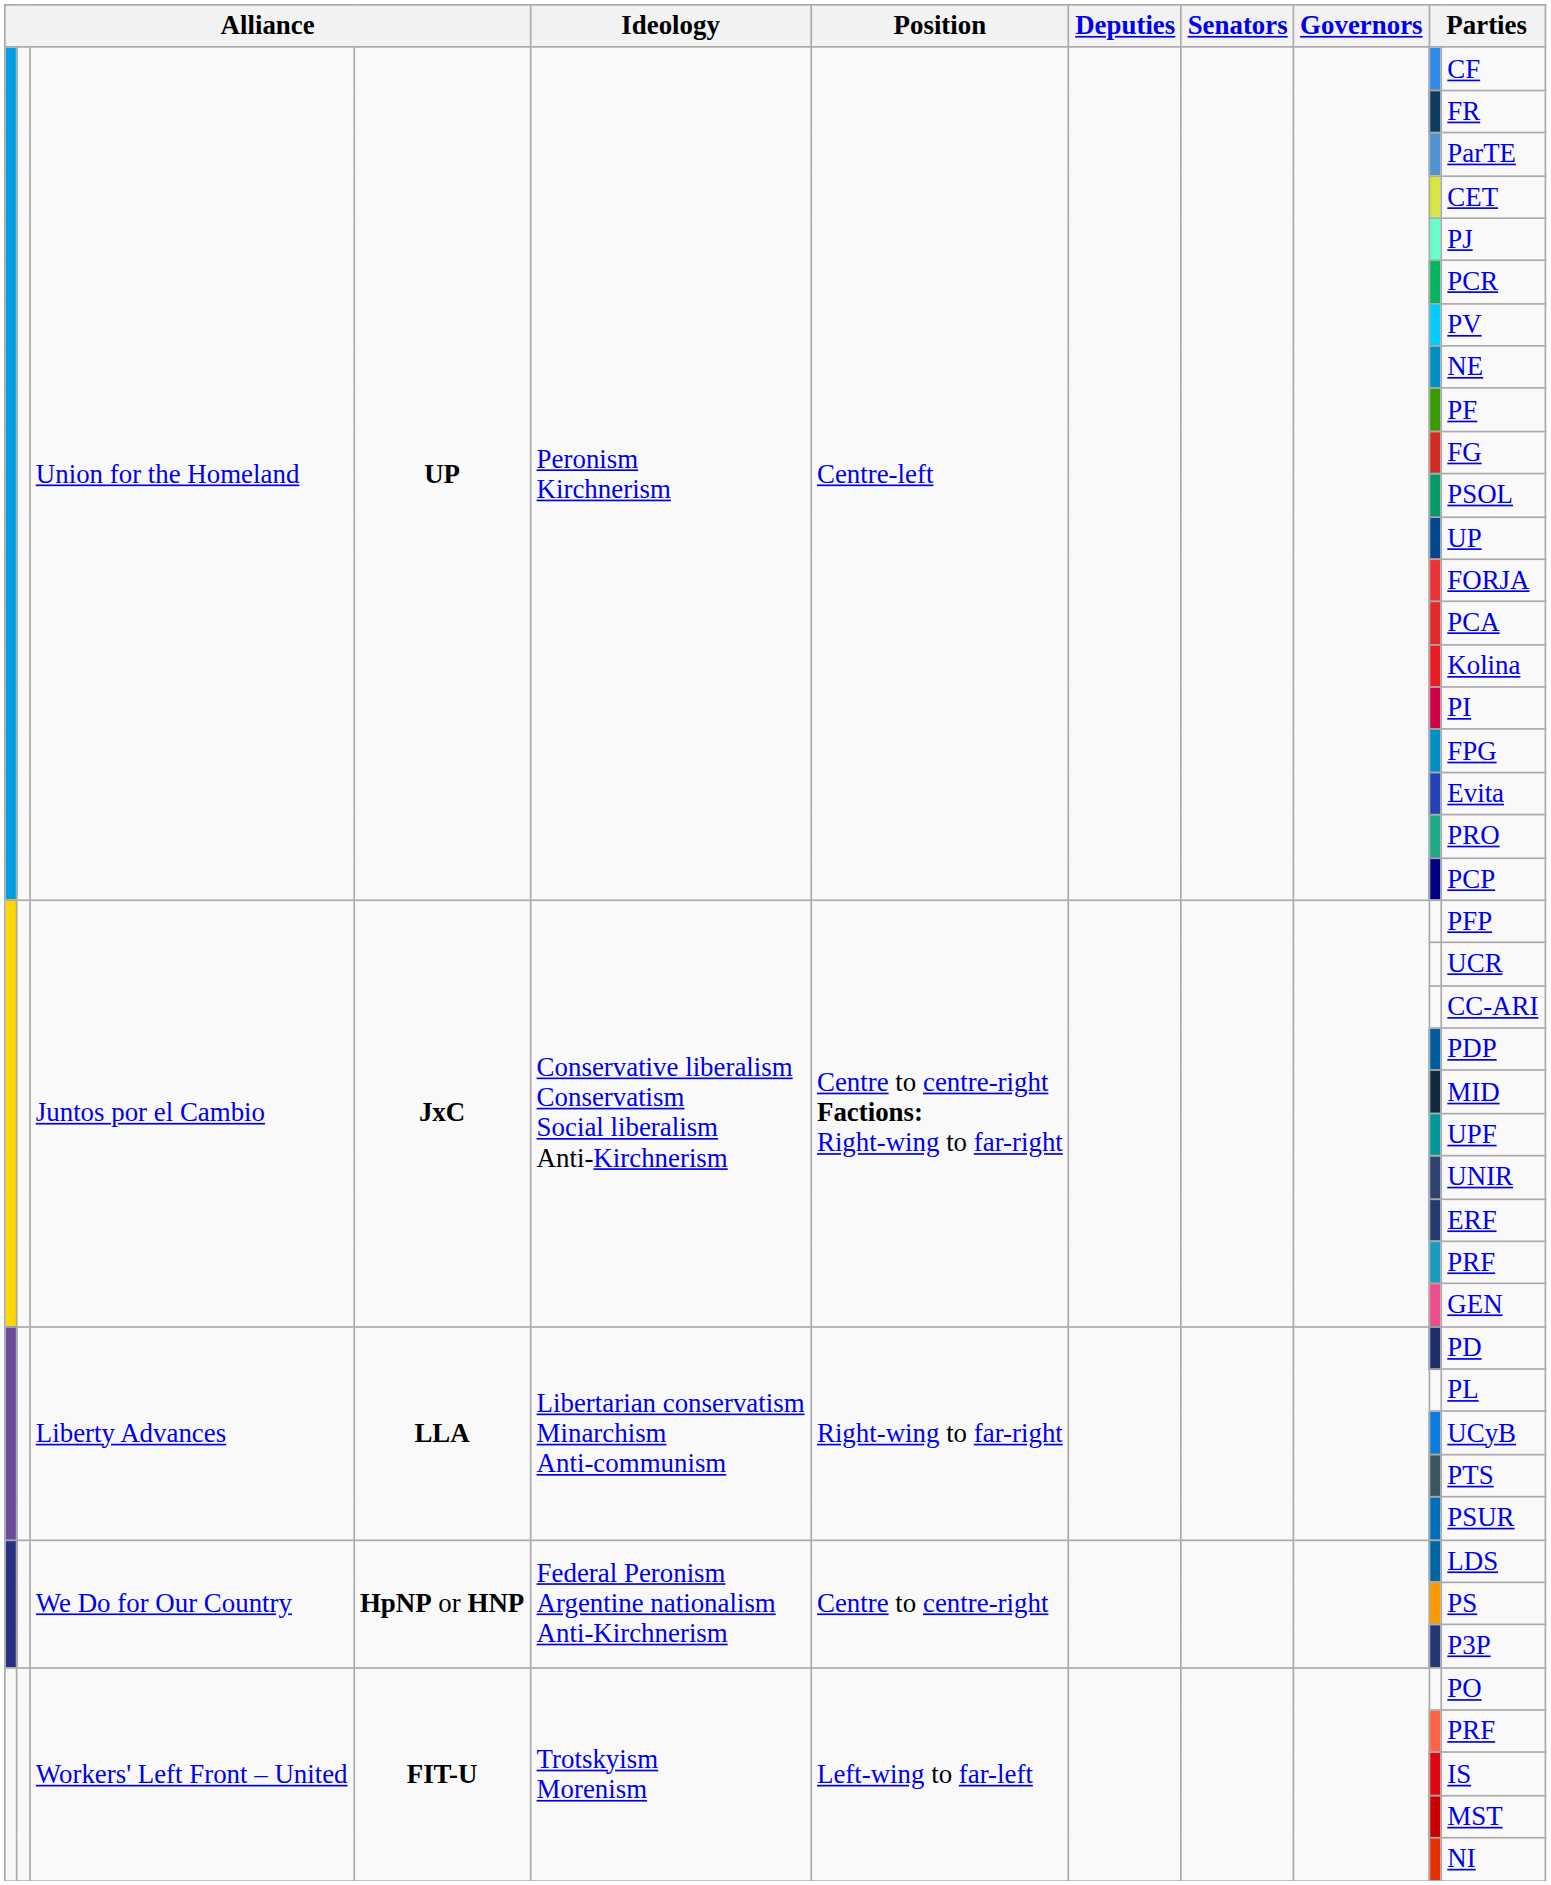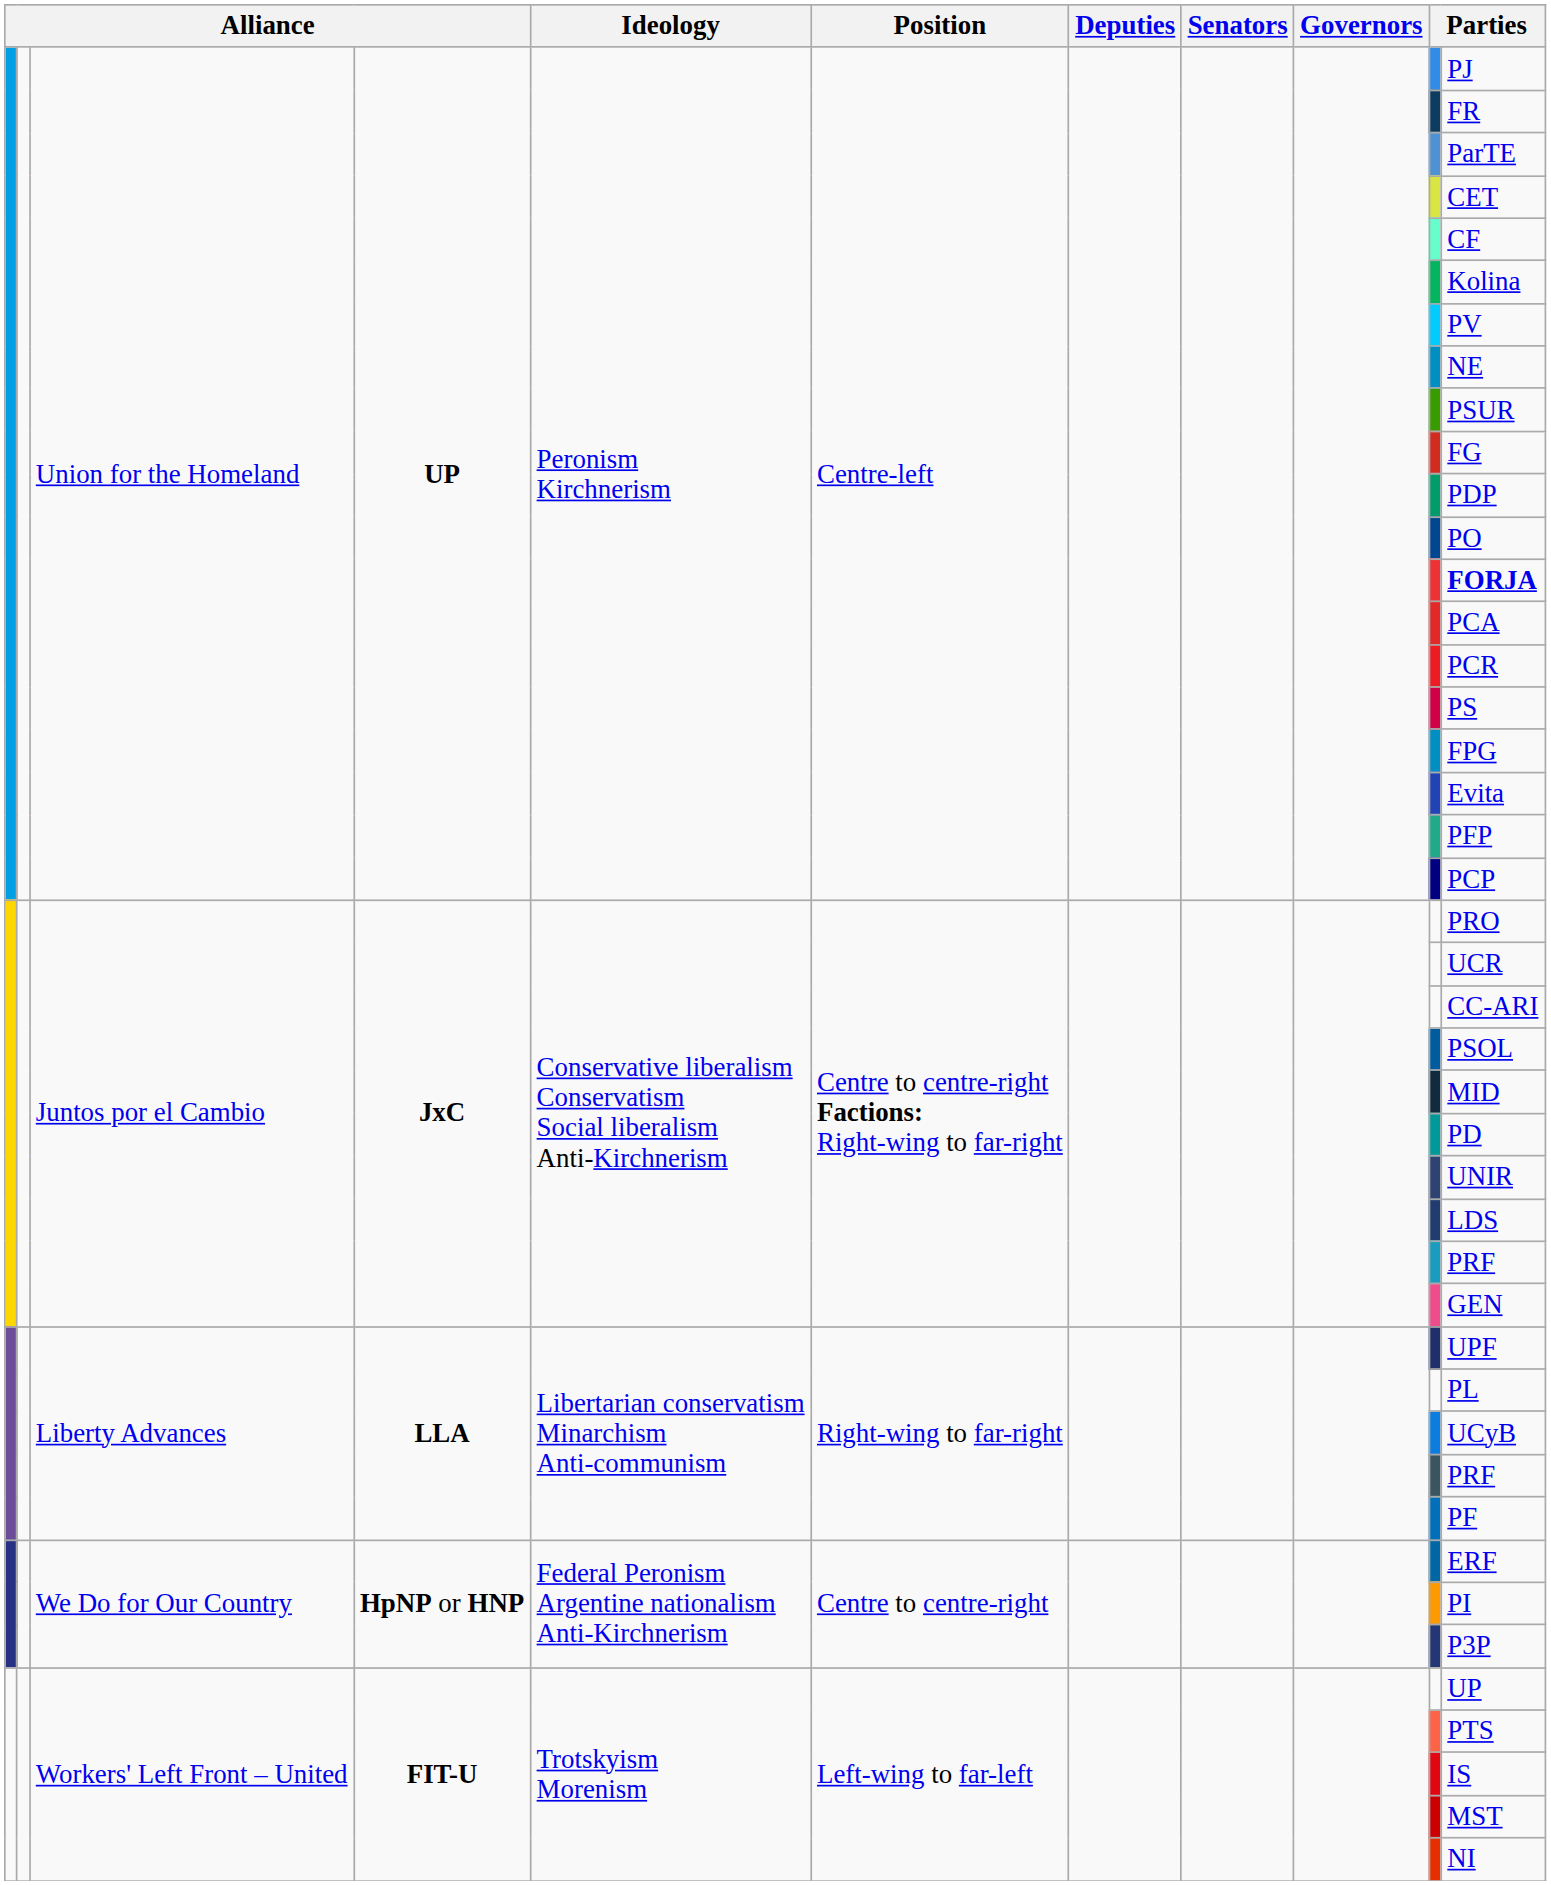(1464, 68) CF -> (1460, 68) PJ
(1460, 238) PJ -> (1464, 238) CF
(1473, 281) PCR -> (1484, 281) Kolina
(1462, 409) PF -> (1481, 409) PSUR
(1480, 494) PSOL -> (1472, 494) PDP
(1464, 537) UP -> (1464, 537) PO
(1488, 580) normal -> (1492, 580) bold
(1484, 665) Kolina -> (1473, 665) PCR
(1459, 707) PI -> (1462, 707) PS
(1473, 835) PRO -> (1470, 835) PFP
(1470, 921) PFP -> (1473, 921) PRO
(1472, 1048) PDP -> (1480, 1048) PSOL
(1472, 1134) UPF -> (1464, 1134) PD
(1472, 1219) ERF -> (1473, 1219) LDS
(1464, 1347) PD -> (1472, 1347) UPF
(1470, 1475) PTS -> (1471, 1475) PRF
(1481, 1517) PSUR -> (1462, 1517) PF
(1473, 1560) LDS -> (1472, 1560) ERF
(1462, 1603) PS -> (1459, 1603) PI
(1464, 1688) PO -> (1464, 1688) UP
(1471, 1731) PRF -> (1470, 1731) PTS
